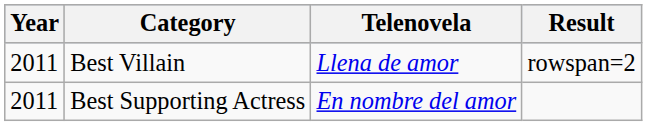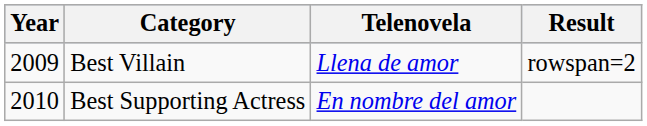(34, 62) 2011 -> (35, 62) 2009
(34, 100) 2011 -> (35, 100) 2010
